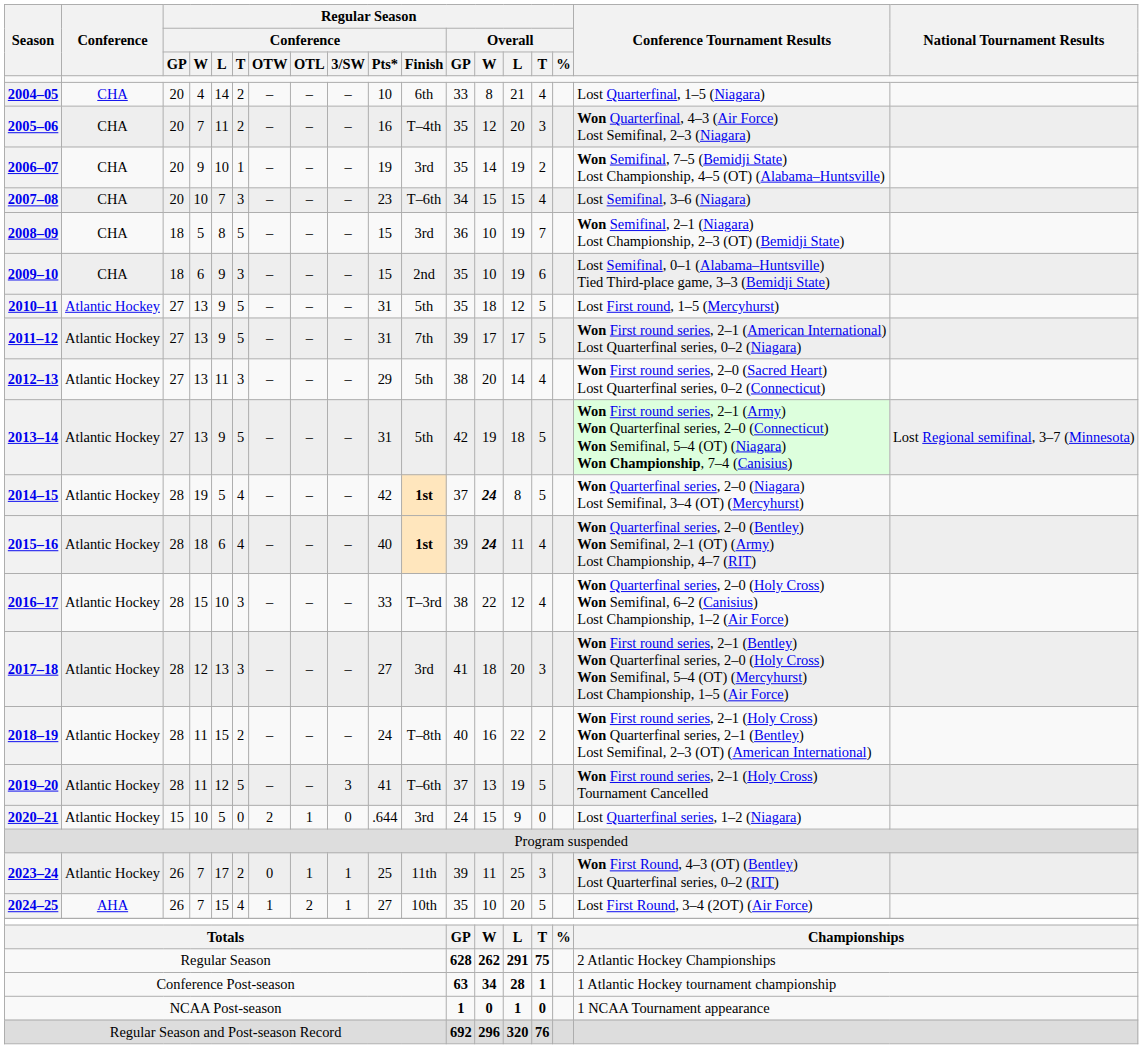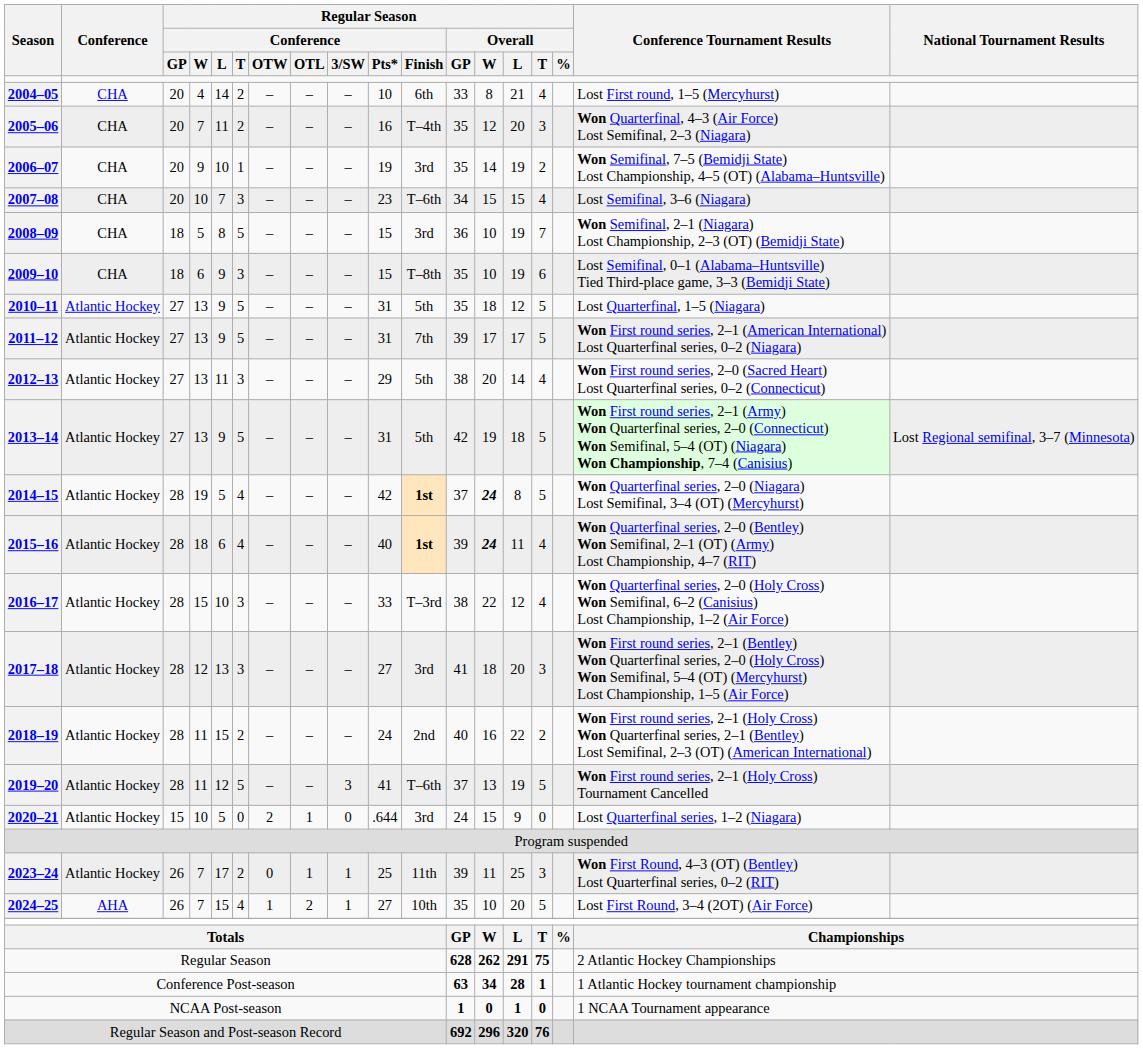(671, 94) Lost Quarterfinal, 1–5 (Niagara) -> (678, 94) Lost First round, 1–5 (Mercyhurst)
(424, 273) 2nd -> (424, 273) T–8th
(678, 305) Lost First round, 1–5 (Mercyhurst) -> (671, 305) Lost Quarterfinal, 1–5 (Niagara)
(424, 735) T–8th -> (424, 735) 2nd
